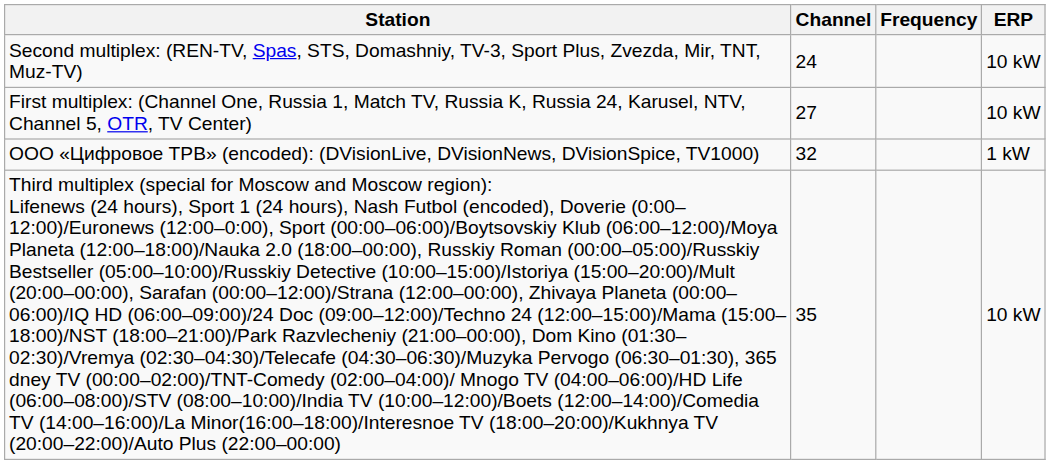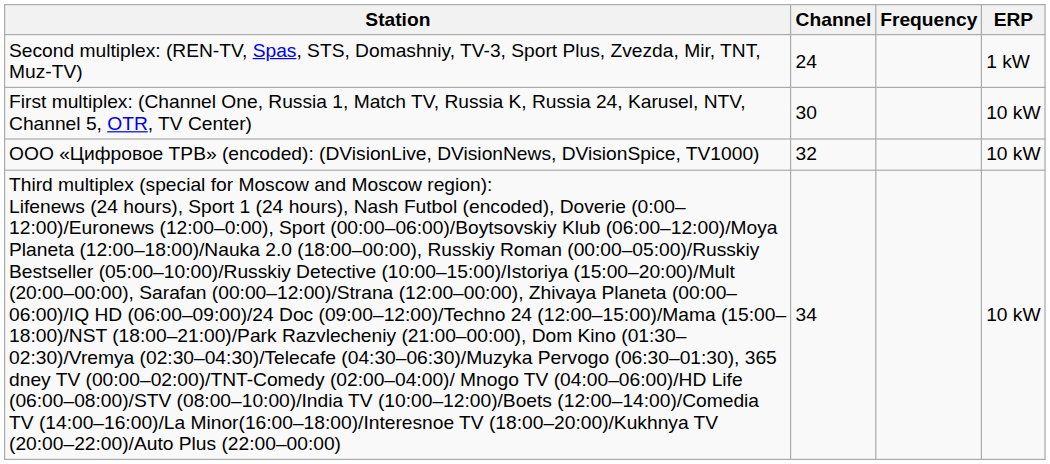(1013, 60) 10 kW -> (1008, 60) 1 kW
(806, 113) 27 -> (806, 113) 30
(1008, 154) 1 kW -> (1013, 154) 10 kW
(806, 314) 35 -> (806, 314) 34
